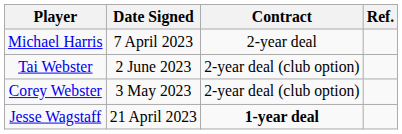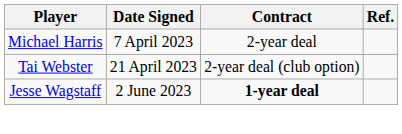(153, 66) 2 June 2023 -> (153, 66) 21 April 2023
- row: (55, 91)
(153, 116) 21 April 2023 -> (153, 91) 2 June 2023
